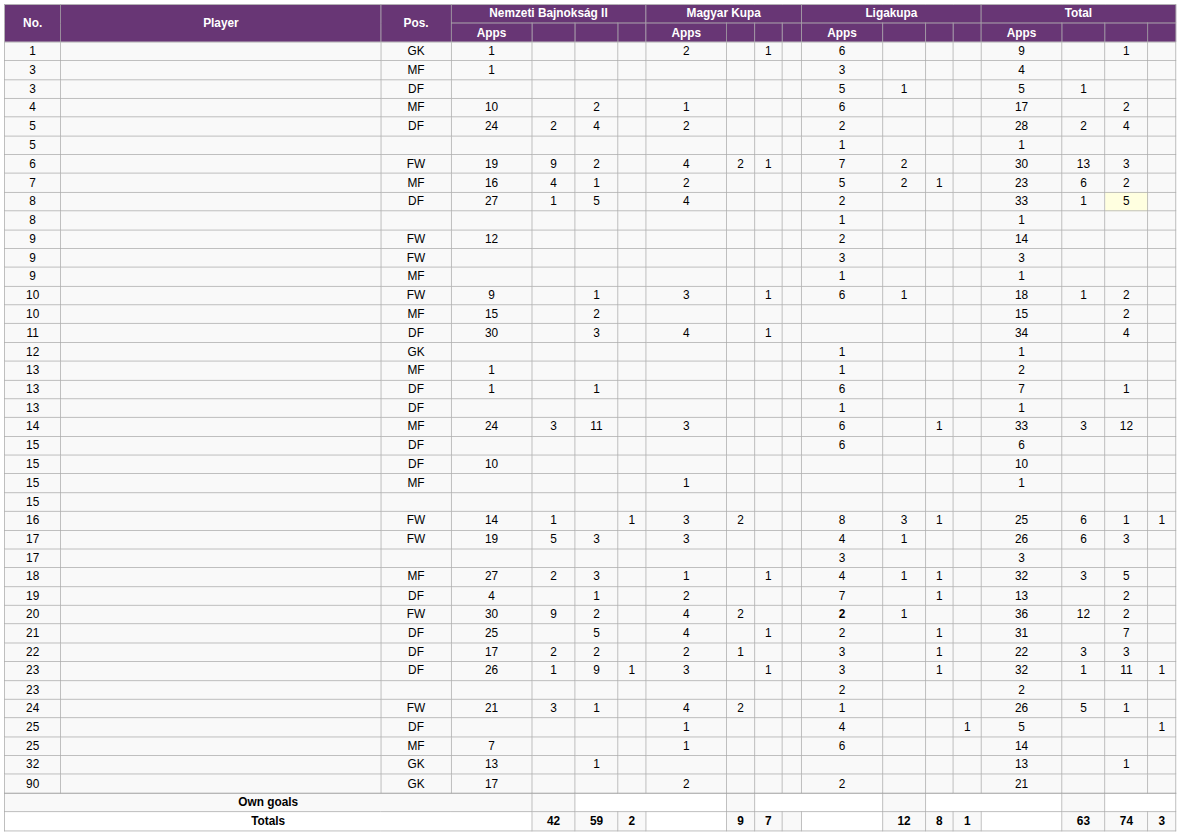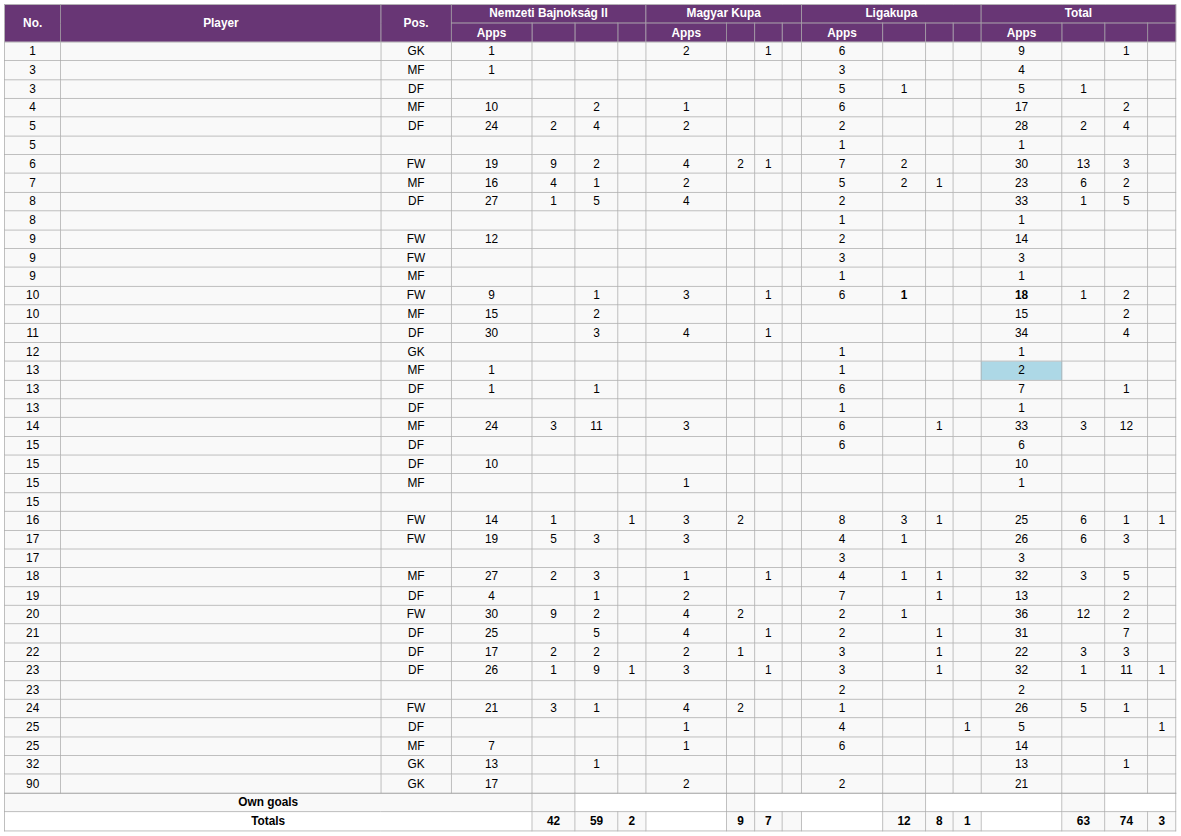(1126, 201) lightyellow background -> (1126, 201) no background
(904, 295) normal -> (904, 295) bold
(1022, 295) normal -> (1022, 295) bold
(1022, 370) no background -> (1022, 370) lightblue background
(842, 614) bold -> (842, 614) normal
